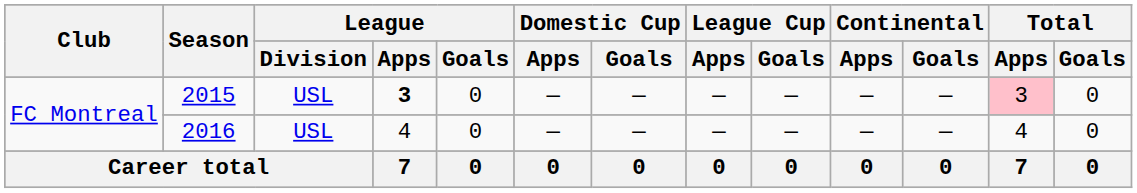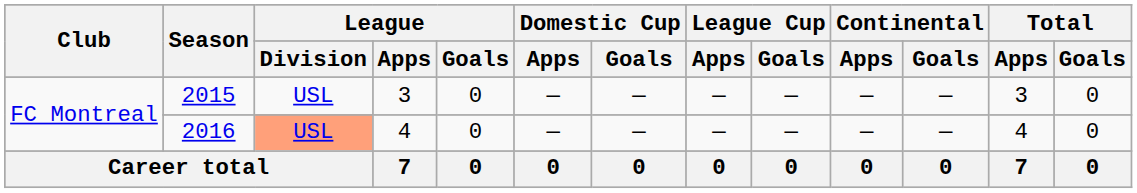(404, 96) bold -> (404, 96) normal
(1021, 96) pink background -> (1021, 96) no background
(313, 132) no background -> (313, 132) lightsalmon background
